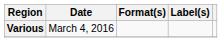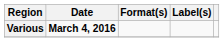(81, 28) normal -> (82, 28) bold
